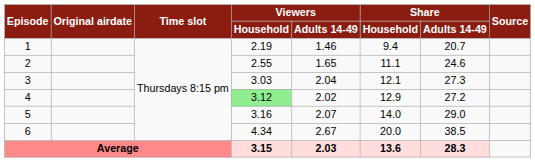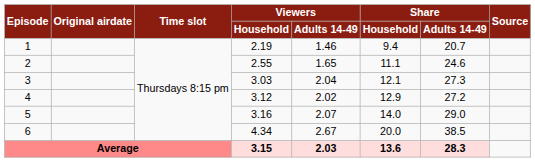(261, 98) lightgreen background -> (261, 98) no background
